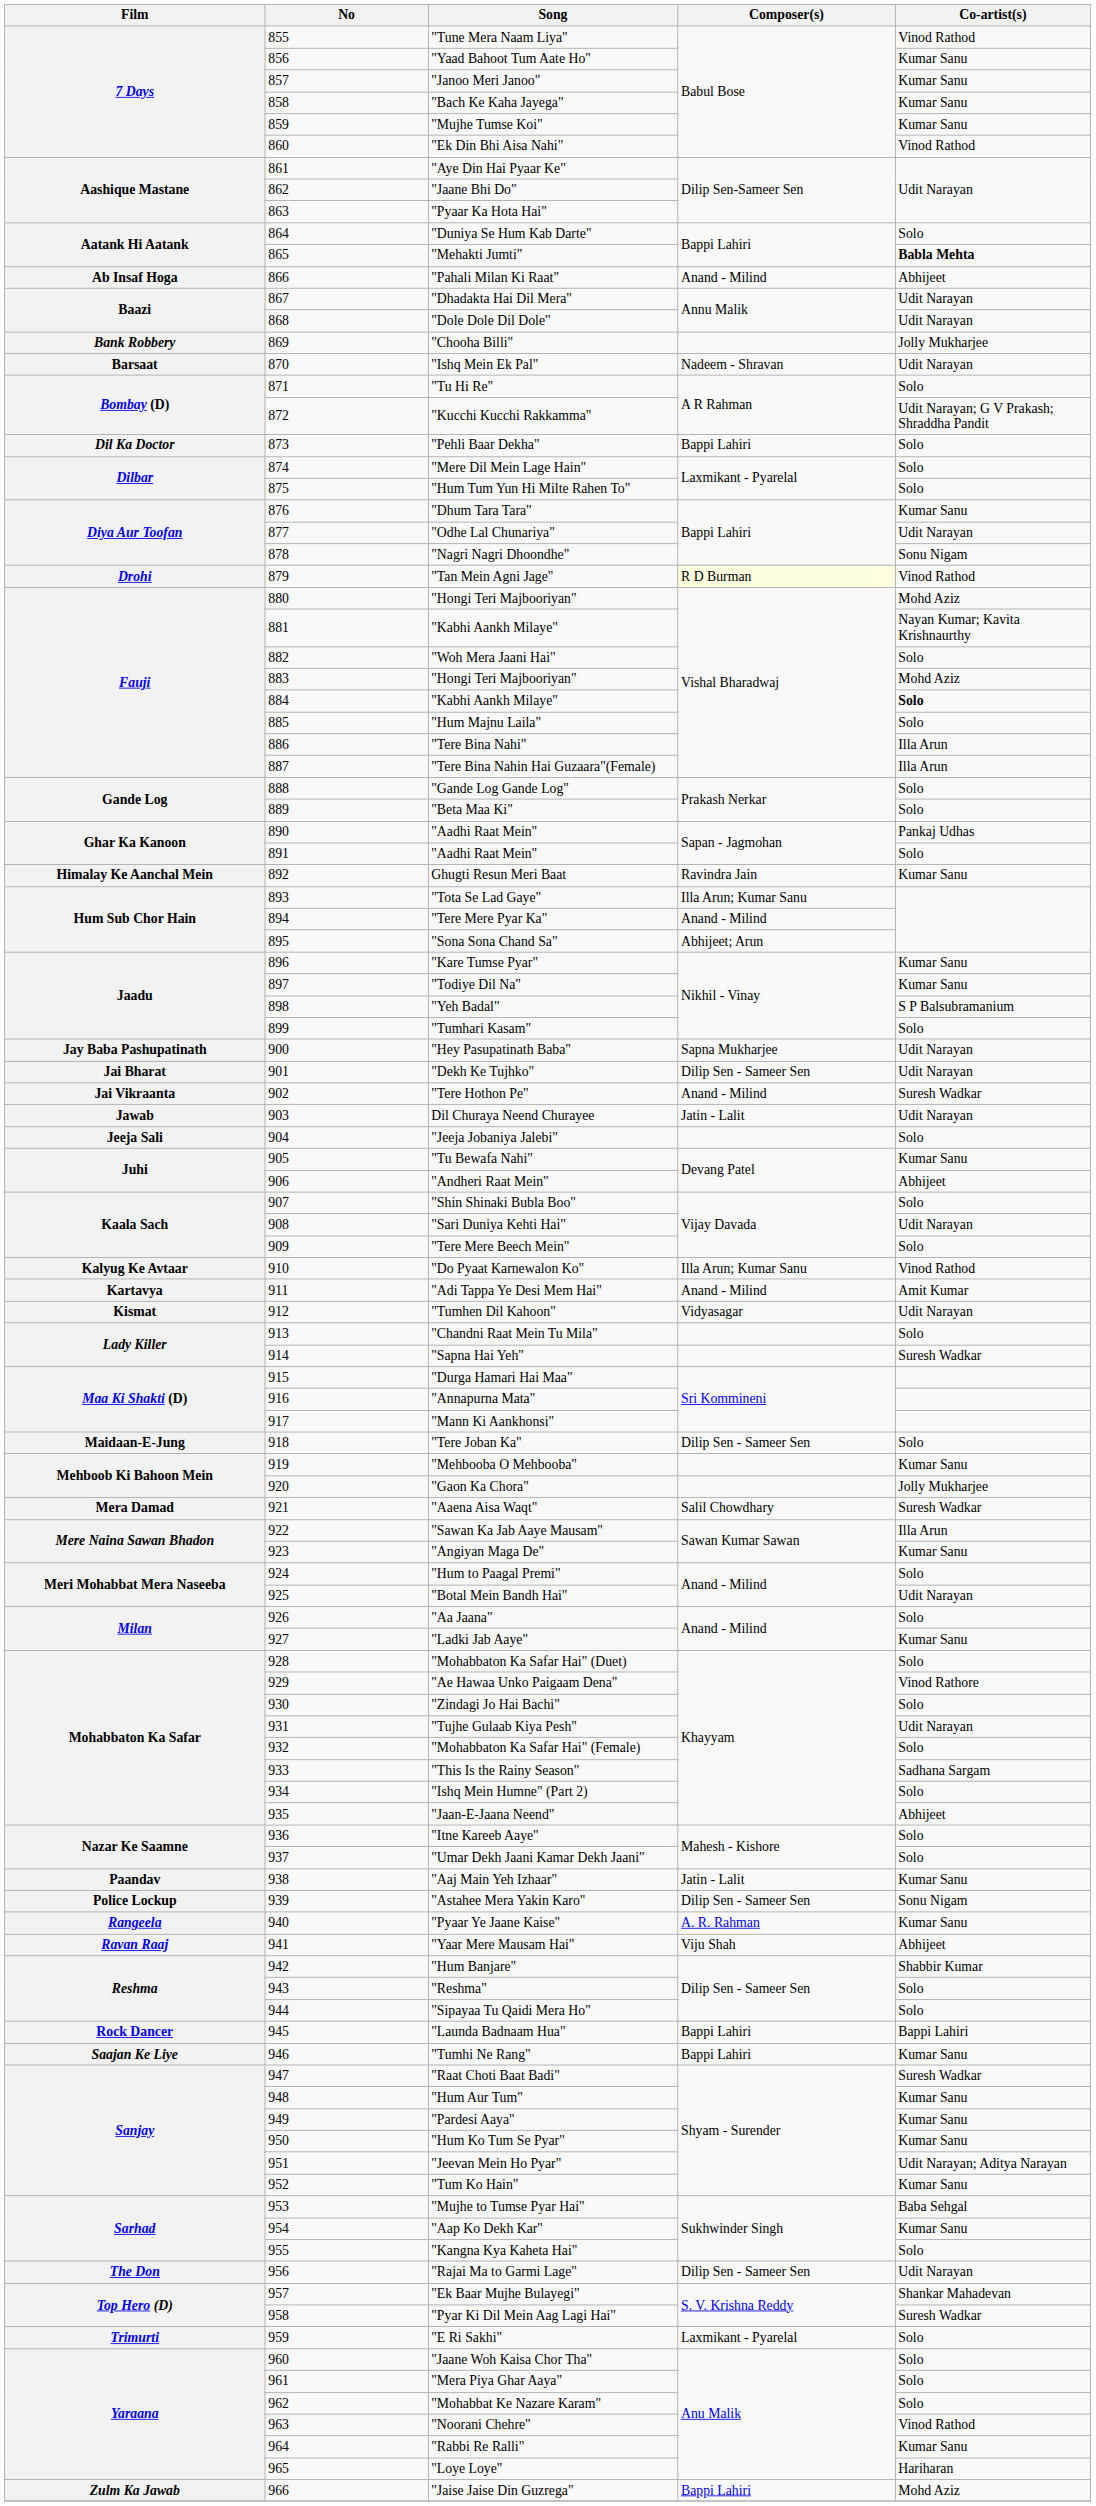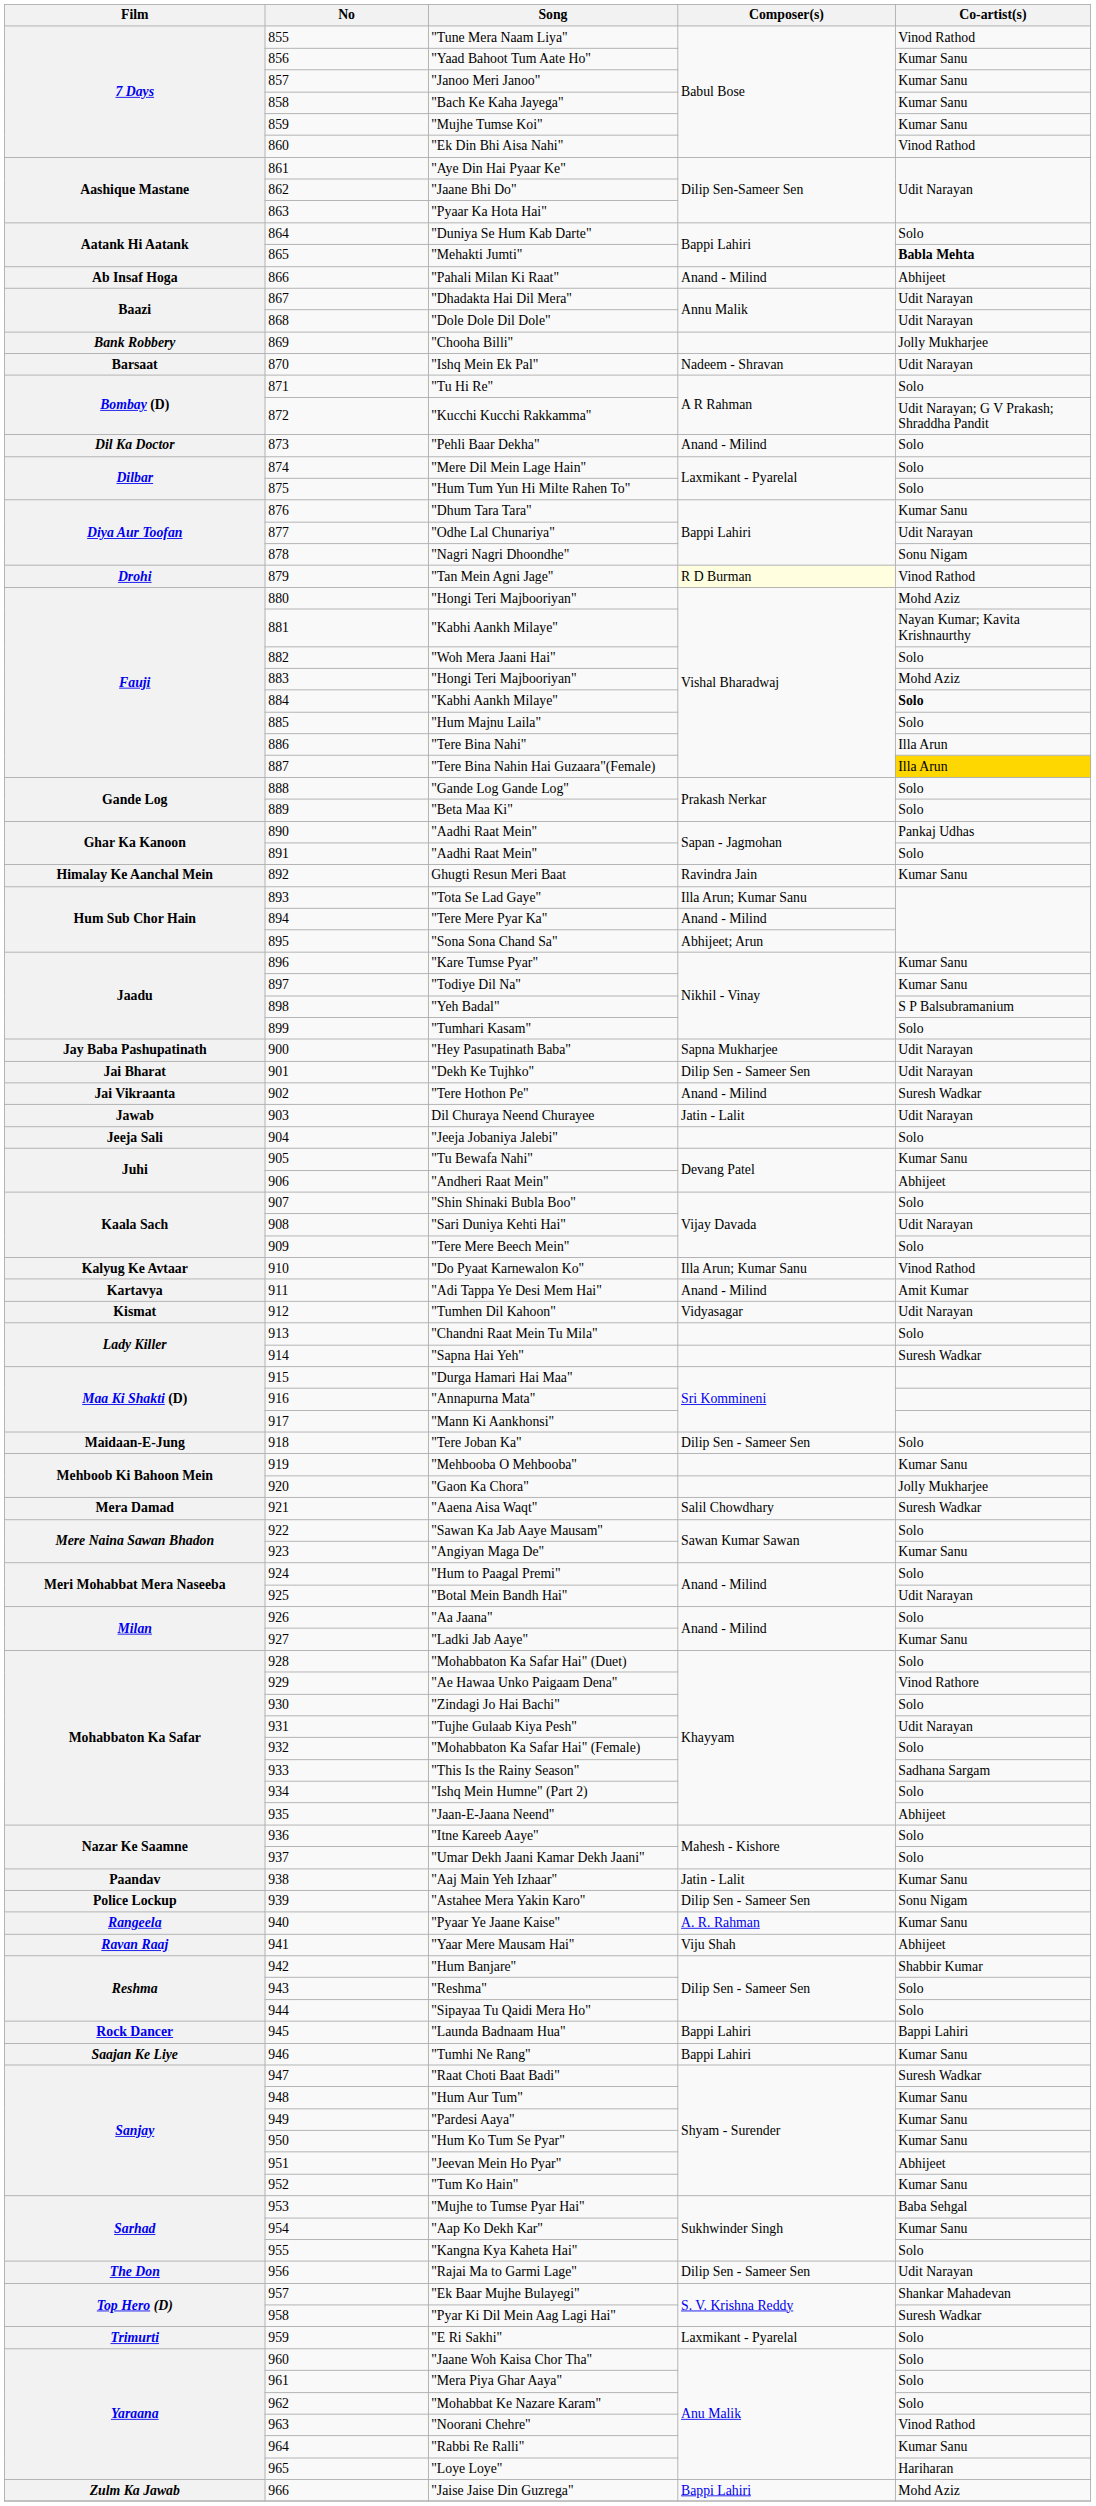(716, 445) Bappi Lahiri -> (724, 445) Anand - Milind
(923, 766) no background -> (923, 766) gold background
(923, 1530) Illa Arun -> (911, 1530) Solo
(983, 2163) Udit Narayan; Aditya Narayan -> (922, 2163) Abhijeet
